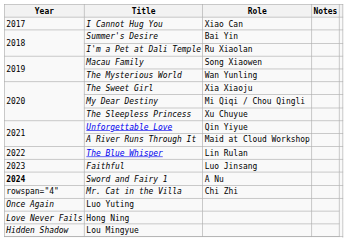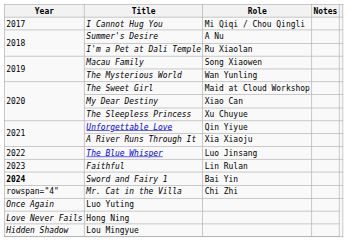(224, 24) Xiao Can -> (255, 24) Mi Qiqi / Chou Qingli
(221, 37) Bai Yin -> (214, 37) A Nu
(229, 88) Xia Xiaoju -> (257, 88) Maid at Cloud Workshop
(255, 101) Mi Qiqi / Chou Qingli -> (224, 101) Xiao Can
(257, 140) Maid at Cloud Workshop -> (229, 140) Xia Xiaoju
(226, 153) Lin Rulan -> (231, 153) Luo Jinsang
(231, 166) Luo Jinsang -> (226, 166) Lin Rulan
(214, 179) A Nu -> (221, 179) Bai Yin
